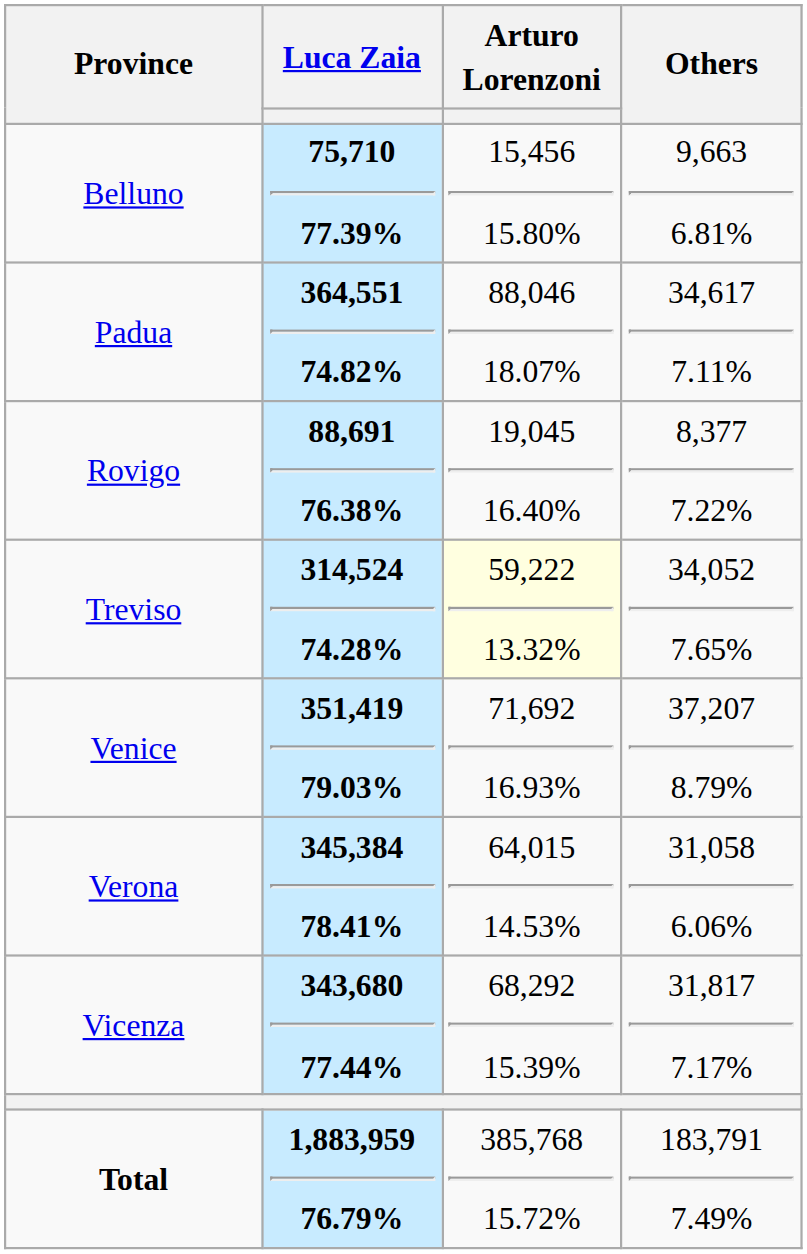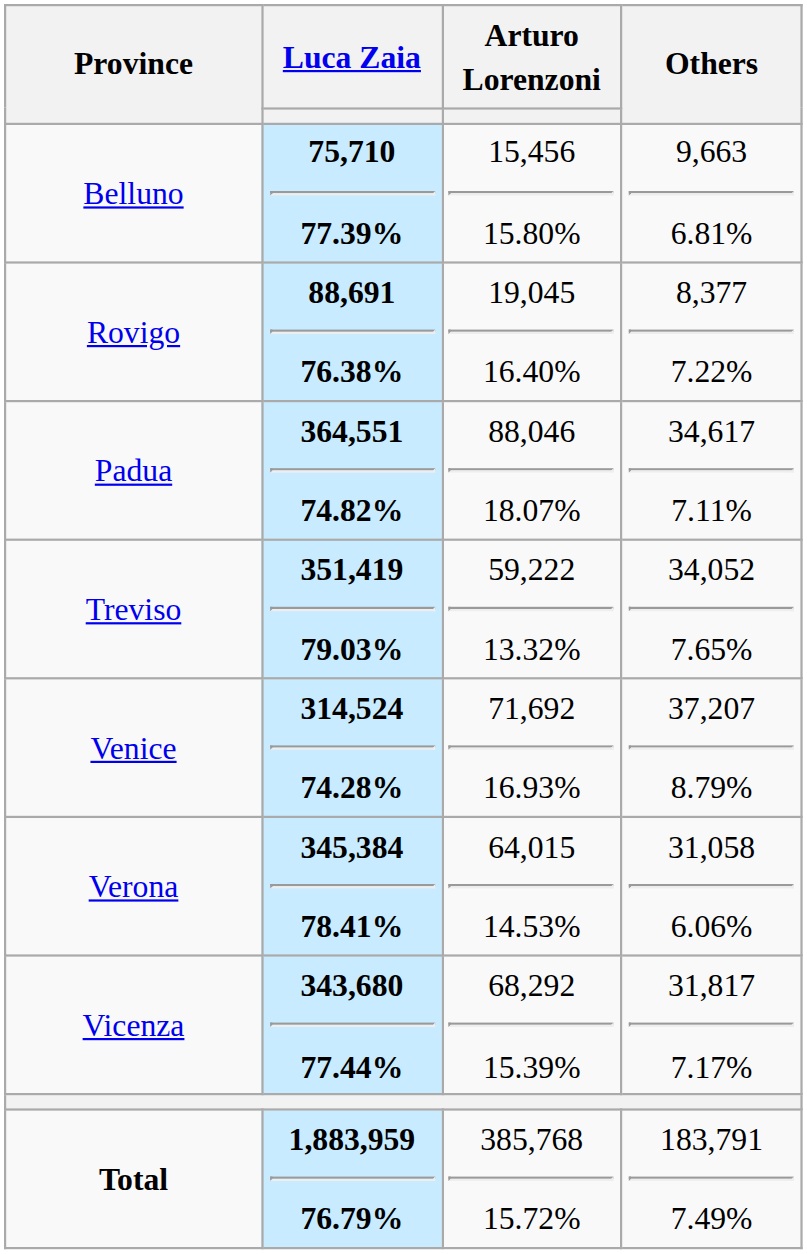rows swapped: (134, 332) <-> (134, 470)
(352, 609) 314,524 74.28% -> (352, 609) 351,419 79.03%
(532, 609) lightyellow background -> (532, 609) no background
(352, 748) 351,419 79.03% -> (352, 748) 314,524 74.28%
